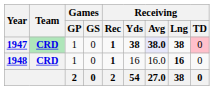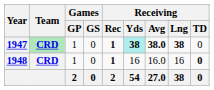(134, 45) no background -> (134, 45) paleturquoise background
(157, 45) lavender background -> (157, 45) no background
(200, 45) pink background -> (200, 45) no background
(179, 61) bold -> (179, 61) normal
(200, 61) normal -> (200, 61) bold
